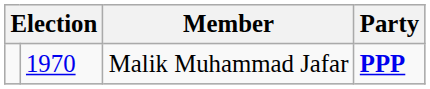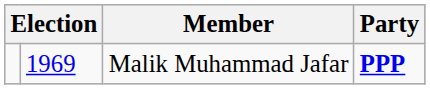(51, 63) 1970 -> (51, 63) 1969
